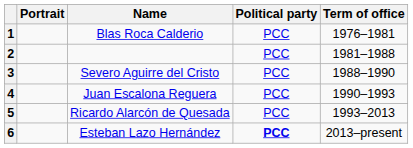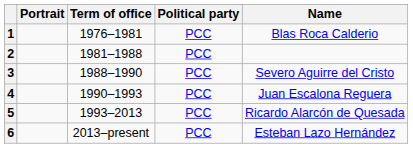columns swapped: (150, 14) <-> (364, 14)
(276, 133) bold -> (198, 133) normal
